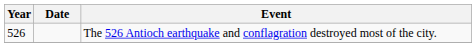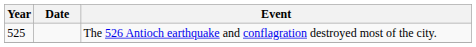(16, 33) 526 -> (16, 33) 525
